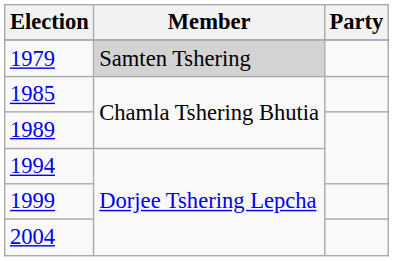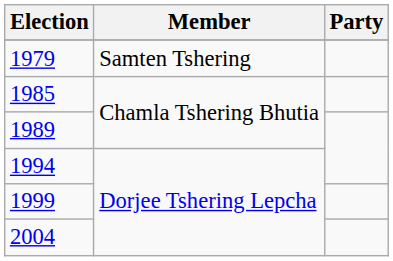(175, 58) lightgrey background -> (175, 58) no background
